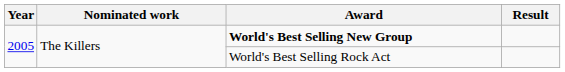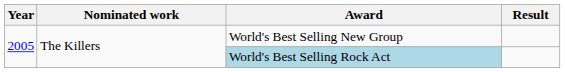(321, 36) bold -> (316, 36) normal
(310, 57) no background -> (310, 57) lightblue background
